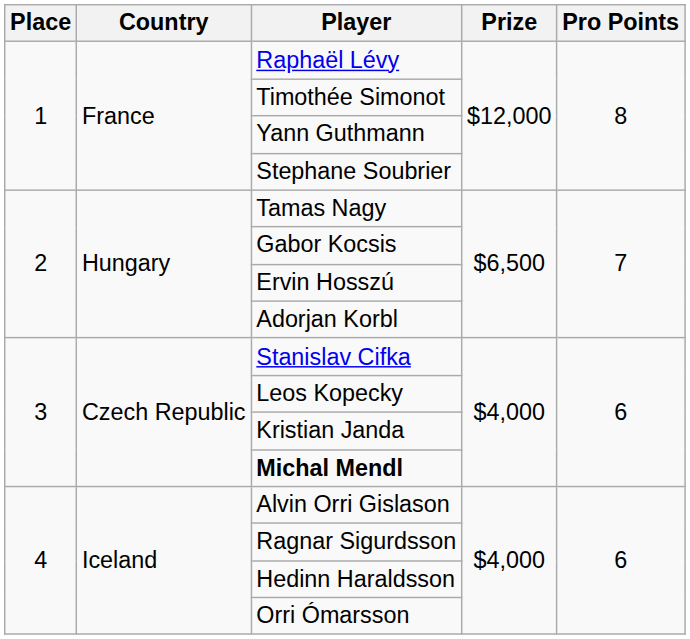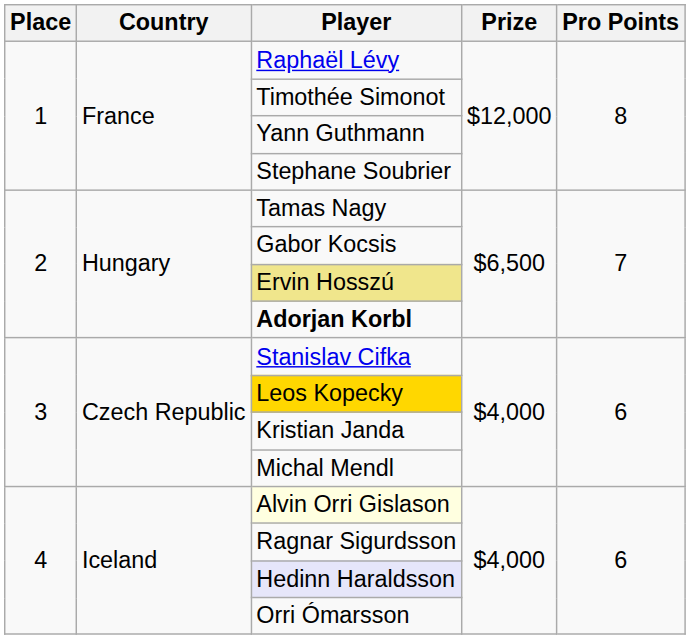(325, 282) no background -> (325, 282) khaki background
(327, 319) normal -> (334, 319) bold
(330, 393) no background -> (330, 393) gold background
(330, 467) bold -> (325, 467) normal
(353, 504) no background -> (353, 504) lightyellow background
(356, 578) no background -> (356, 578) lavender background
